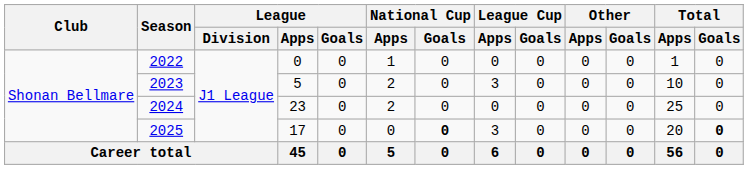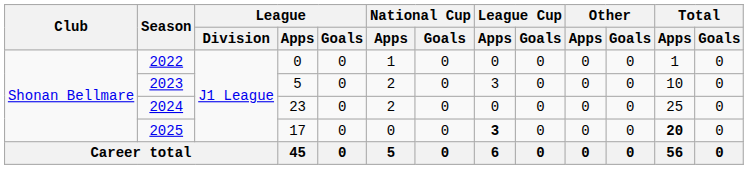(445, 130) bold -> (445, 130) normal
(495, 130) normal -> (495, 130) bold
(675, 130) normal -> (675, 130) bold
(719, 130) bold -> (719, 130) normal
